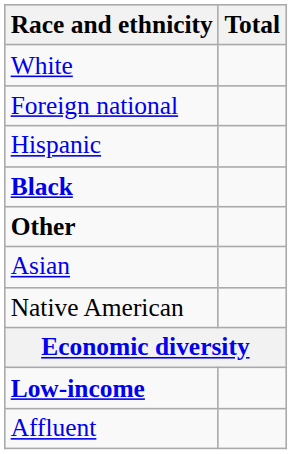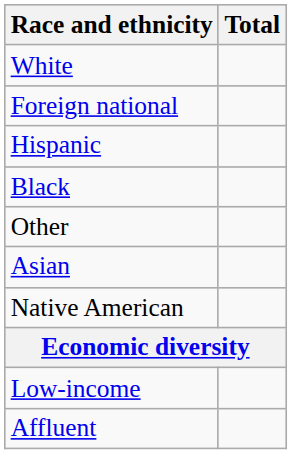(42, 186) bold -> (40, 186) normal
(43, 226) bold -> (40, 226) normal
(78, 387) bold -> (76, 387) normal
